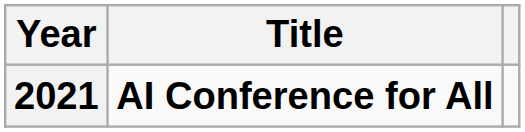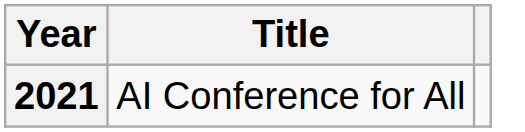(305, 95) bold -> (291, 95) normal
